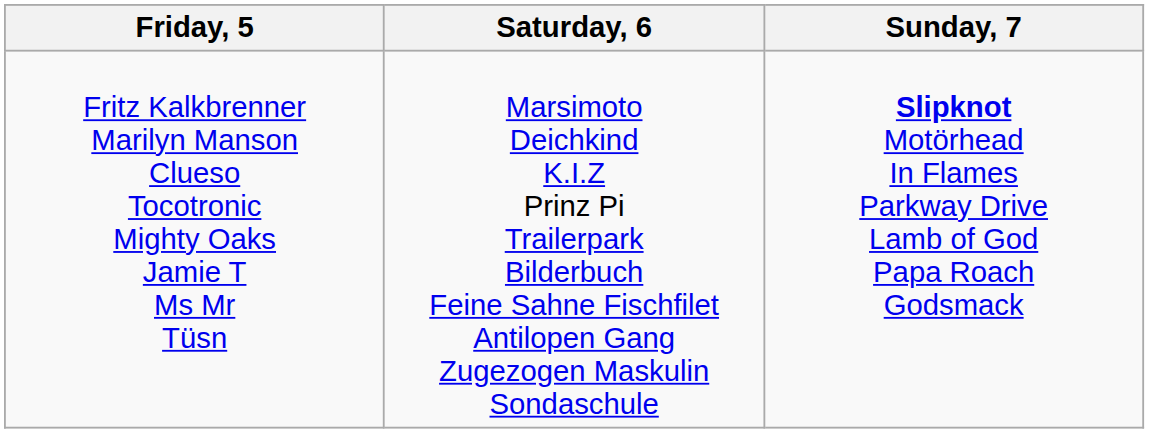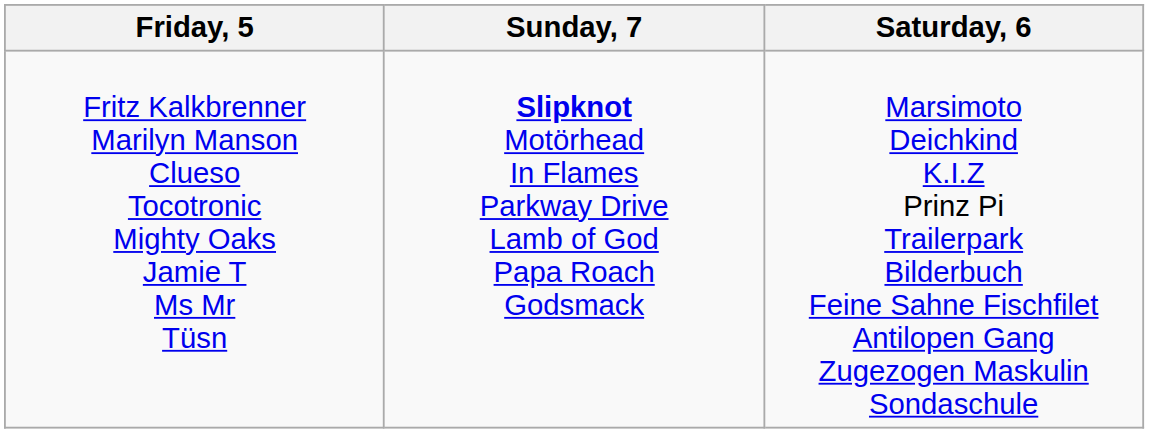columns swapped: (574, 27) <-> (954, 27)
